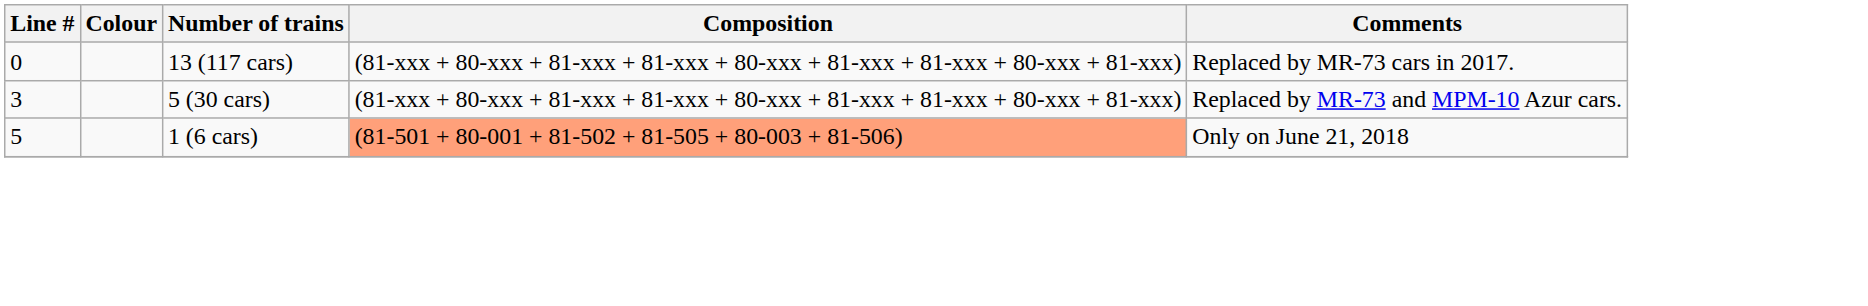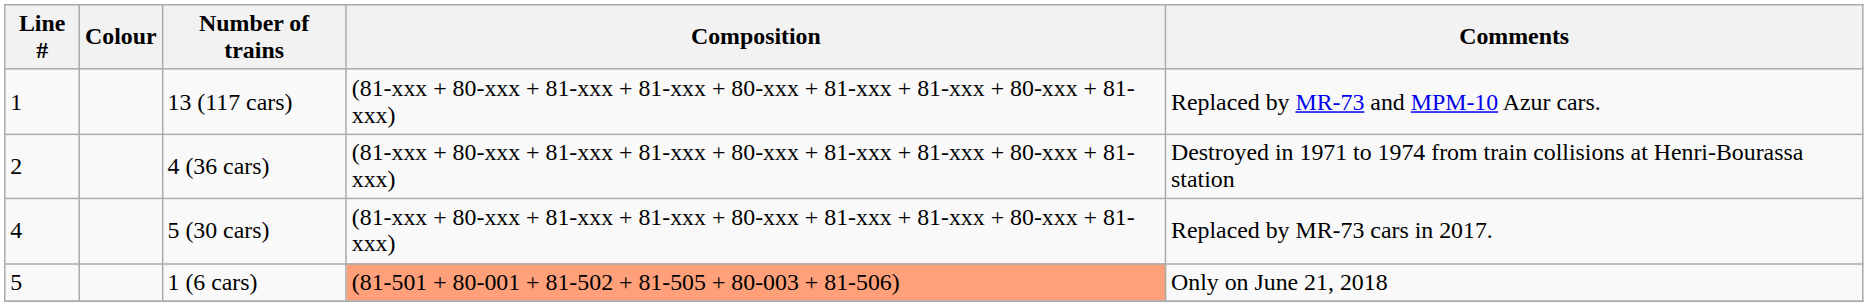(16, 61) 0 -> (16, 101) 1
(1353, 61) Replaced by MR-73 cars in 2017. -> (1386, 101) Replaced by MR-73 and MPM-10 Azur cars.
+ row: (218, 166)
(16, 99) 3 -> (16, 230) 4
(1407, 99) Replaced by MR-73 and MPM-10 Azur cars. -> (1332, 230) Replaced by MR-73 cars in 2017.
